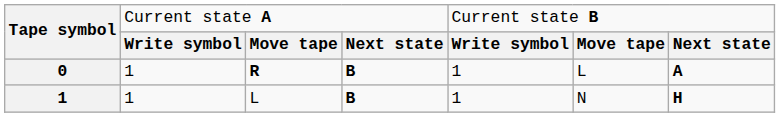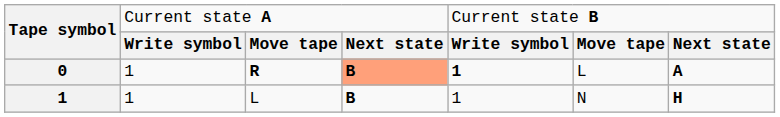(351, 72) no background -> (351, 72) lightsalmon background
(456, 72) normal -> (456, 72) bold
